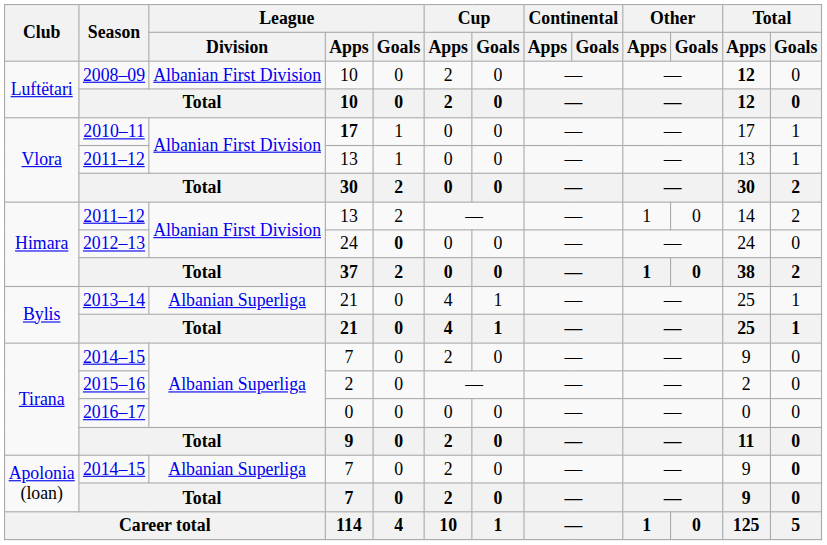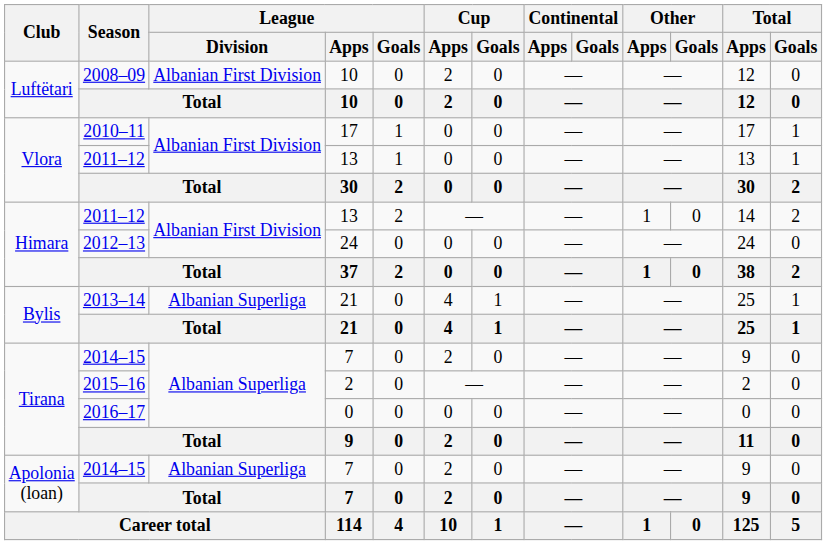(746, 74) bold -> (746, 74) normal
(349, 131) bold -> (349, 131) normal
(399, 243) bold -> (399, 243) normal
(796, 469) bold -> (796, 469) normal
